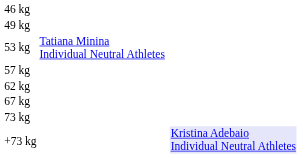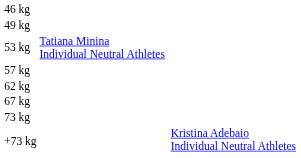(233, 140) lavender background -> (233, 140) no background
